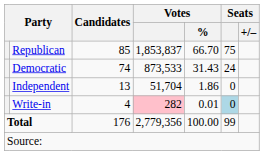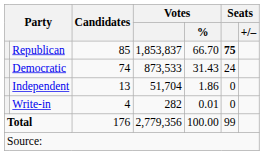(230, 50) normal -> (230, 50) bold
(173, 104) pink background -> (173, 104) no background
(233, 104) lightblue background -> (233, 104) no background
